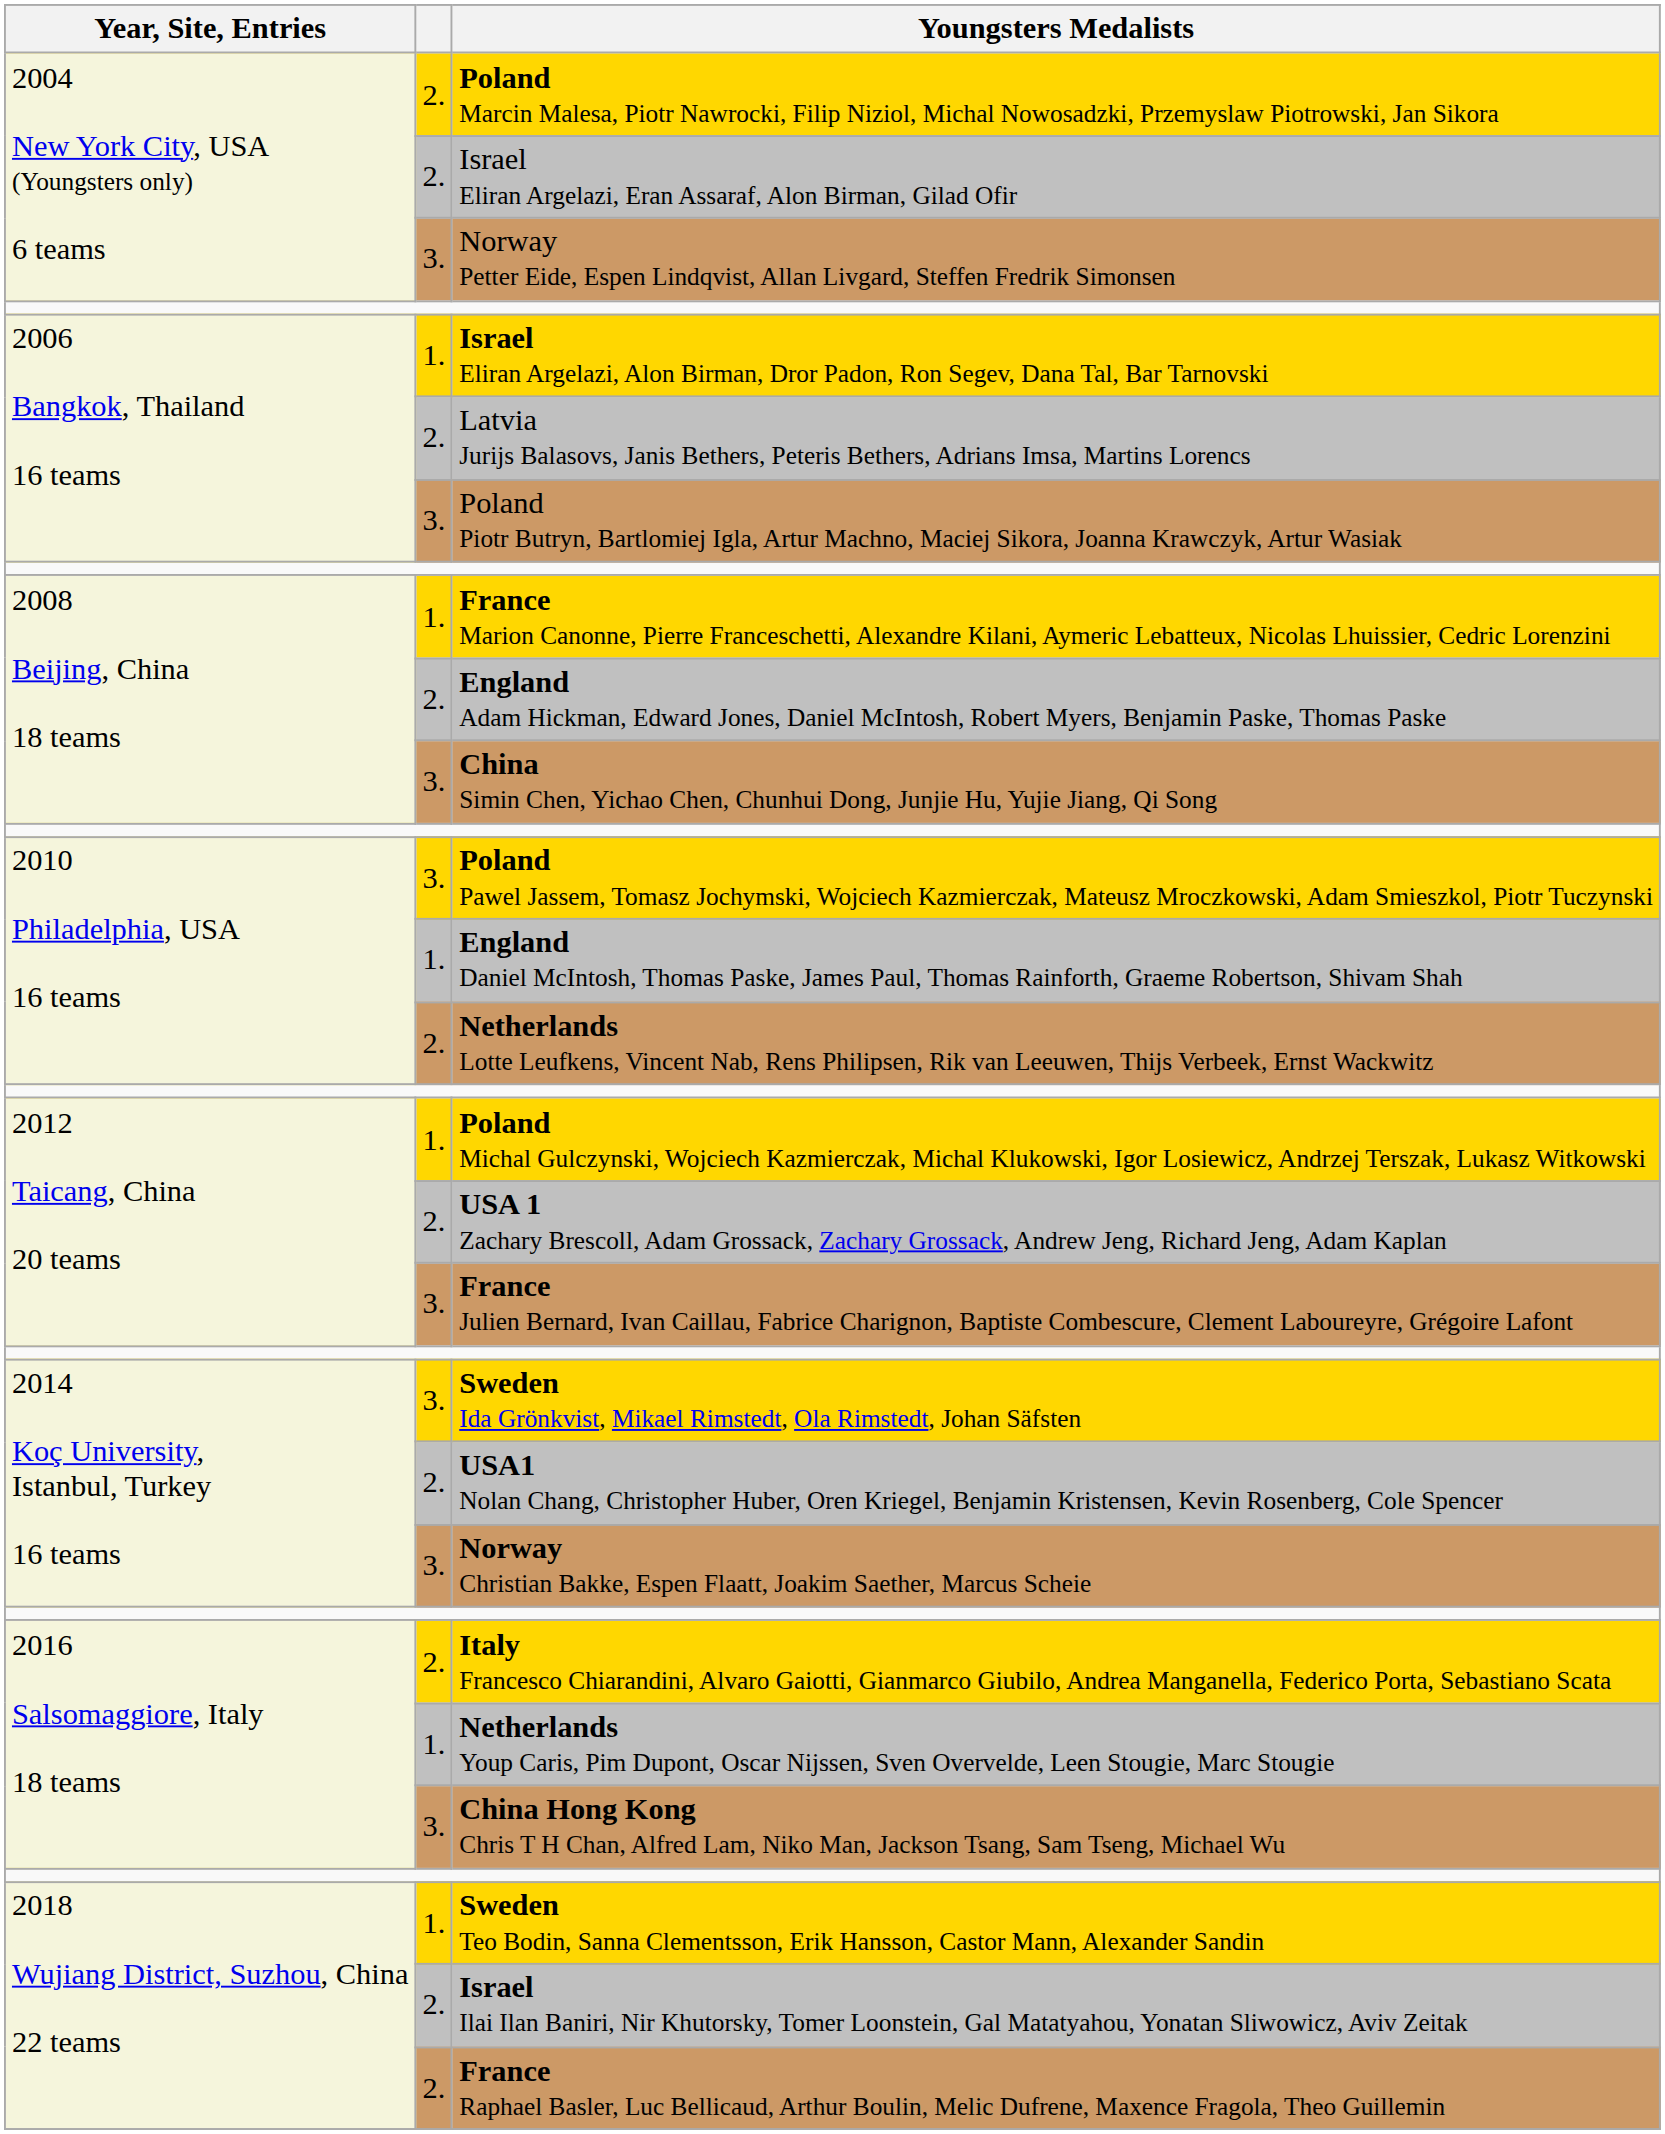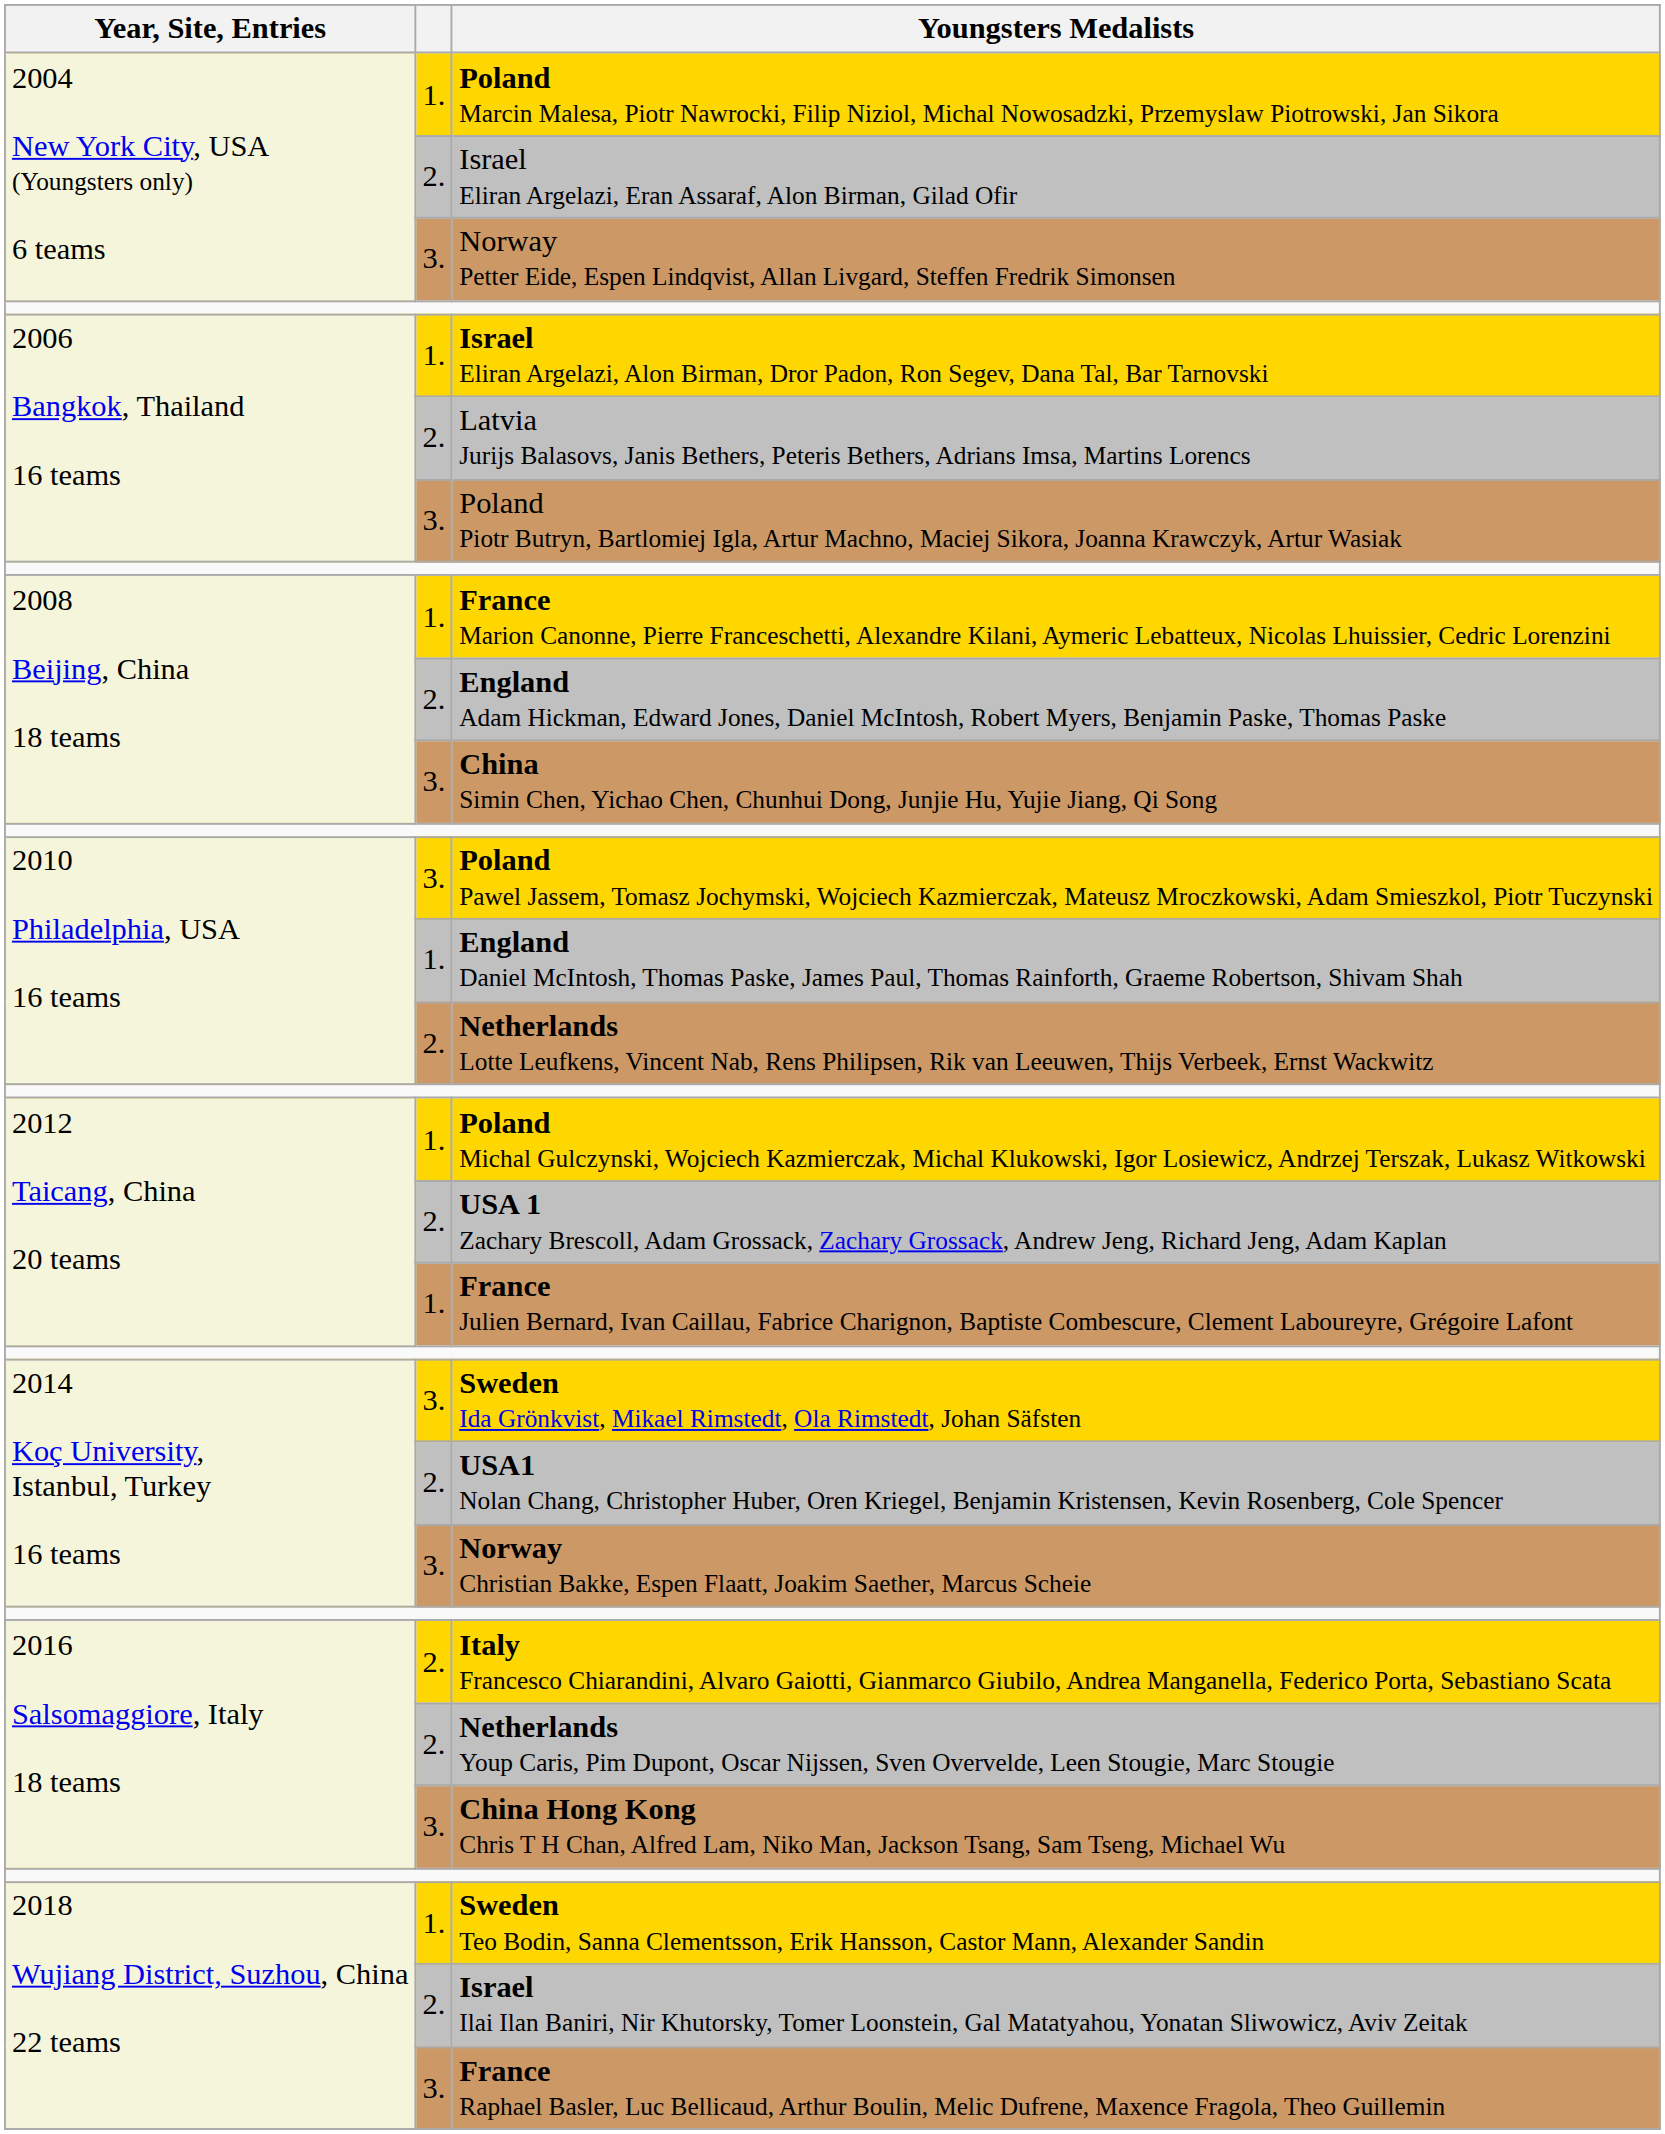(434, 93) 2. -> (434, 93) 1.
(434, 1303) 3. -> (434, 1303) 1.
(434, 1743) 1. -> (434, 1743) 2.
(434, 2087) 2. -> (434, 2087) 3.
